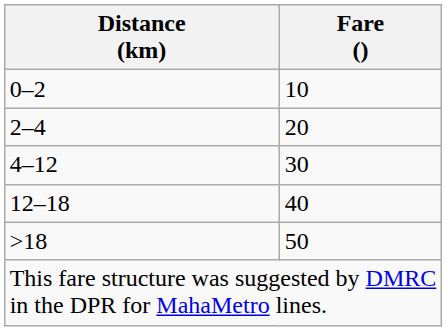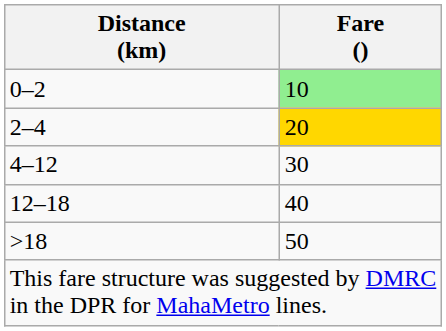(297, 88) no background -> (297, 88) lightgreen background
(297, 126) no background -> (297, 126) gold background
